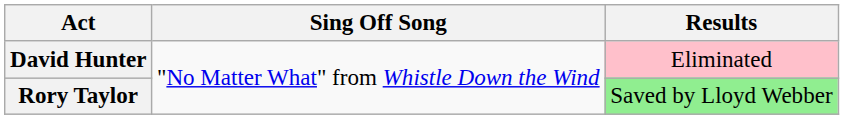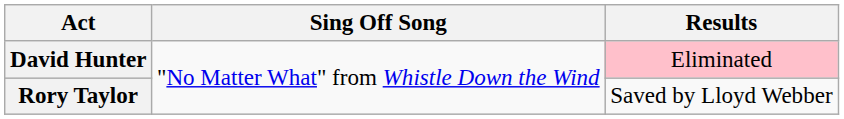(721, 95) lightgreen background -> (721, 95) no background
